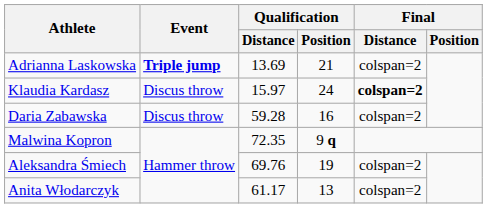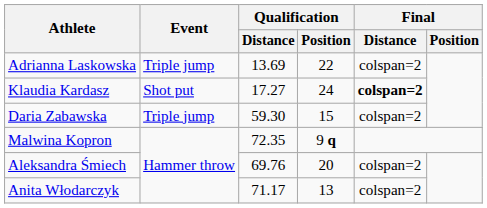(182, 65) bold -> (179, 65) normal
(326, 65) 21 -> (326, 65) 22
(183, 90) Discus throw -> (169, 90) Shot put
(268, 90) 15.97 -> (268, 90) 17.27
(183, 115) Discus throw -> (179, 115) Triple jump
(268, 115) 59.28 -> (268, 115) 59.30
(326, 115) 16 -> (326, 115) 15
(326, 165) 19 -> (326, 165) 20
(268, 190) 61.17 -> (268, 190) 71.17
